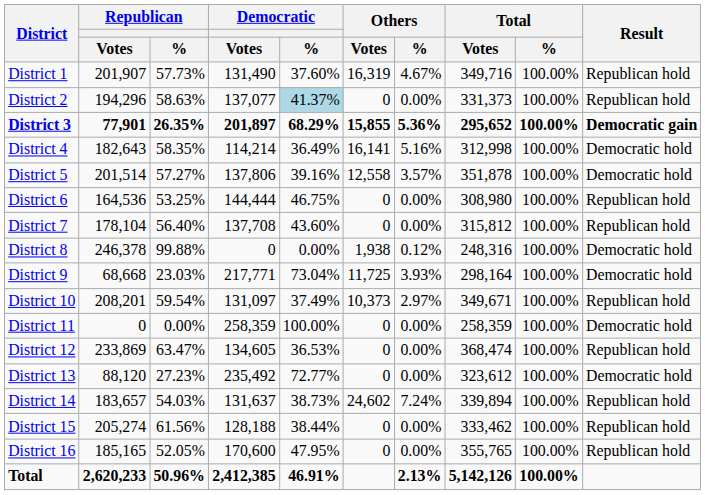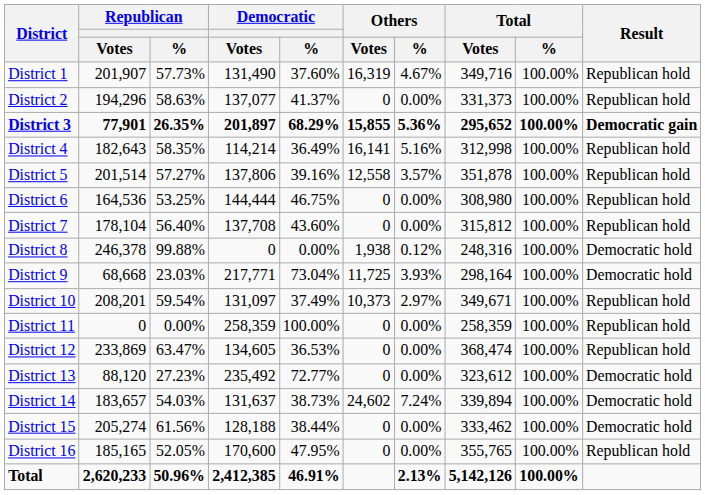(315, 99) lightblue background -> (315, 99) no background
(639, 149) Democratic hold -> (638, 149) Republican hold
(639, 175) Democratic hold -> (638, 175) Republican hold
(639, 325) Democratic hold -> (638, 325) Republican hold
(638, 401) Republican hold -> (639, 401) Democratic hold
(638, 426) Republican hold -> (639, 426) Democratic hold
